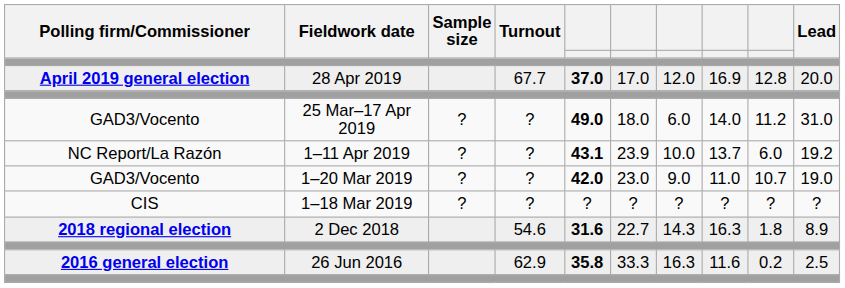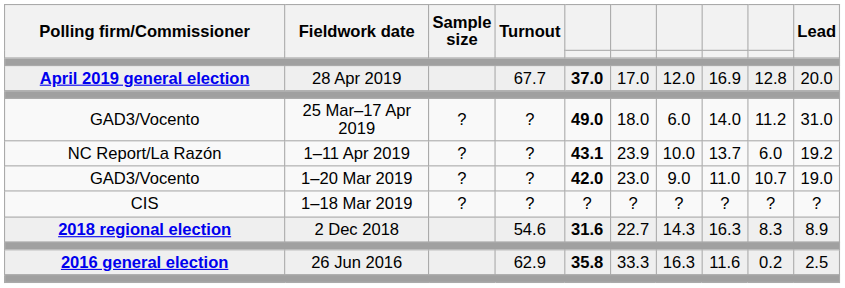(771, 229) 1.8 -> (771, 229) 8.3
